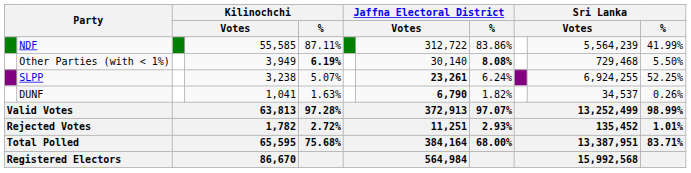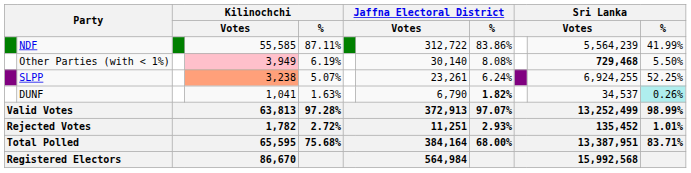(281, 61) no background -> (281, 61) pink background
(326, 61) bold -> (326, 61) normal
(497, 61) bold -> (497, 61) normal
(617, 61) normal -> (617, 61) bold
(281, 78) no background -> (281, 78) lightsalmon background
(449, 78) bold -> (449, 78) normal
(452, 94) bold -> (452, 94) normal
(497, 94) normal -> (497, 94) bold
(668, 94) no background -> (668, 94) paleturquoise background
